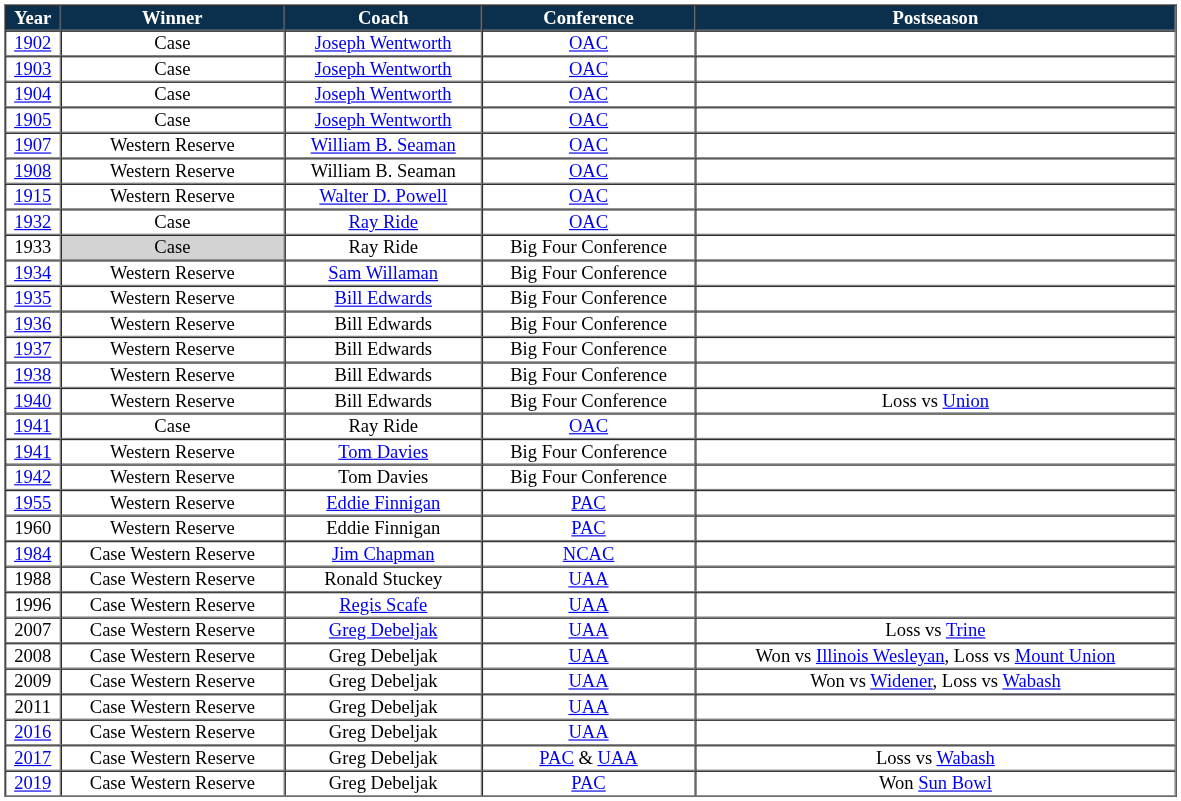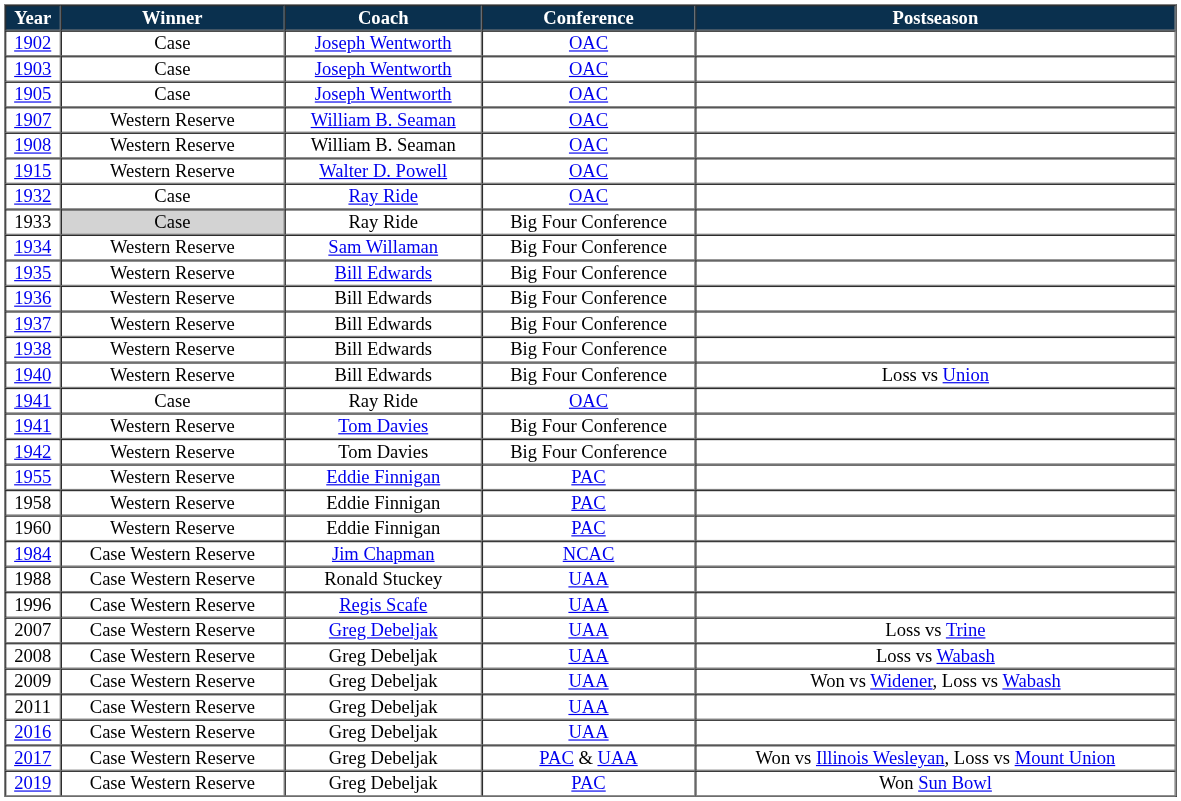- row: (33, 94)
+ row: (33, 502)
(935, 655) Won vs Illinois Wesleyan, Loss vs Mount Union -> (935, 655) Loss vs Wabash
(935, 757) Loss vs Wabash -> (935, 757) Won vs Illinois Wesleyan, Loss vs Mount Union
